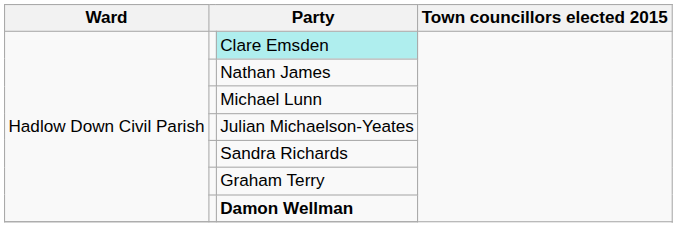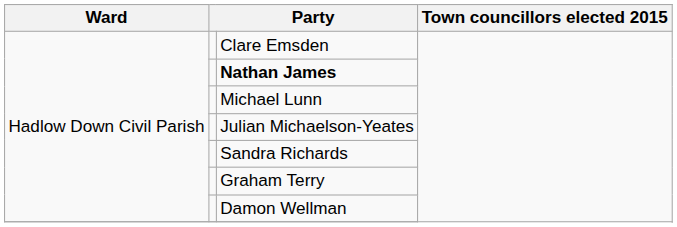(274, 45) paleturquoise background -> (274, 45) no background
(275, 72) normal -> (278, 72) bold
(287, 208) bold -> (283, 208) normal
